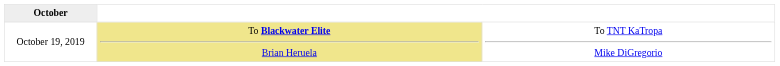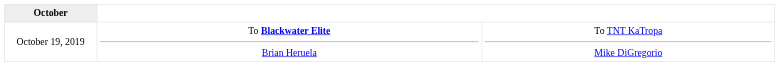(289, 42) khaki background -> (289, 42) no background
